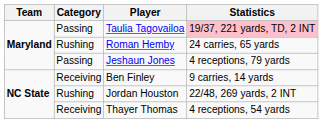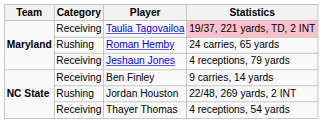(75, 29) Passing -> (79, 29) Receiving
(75, 61) Passing -> (79, 61) Receiving
